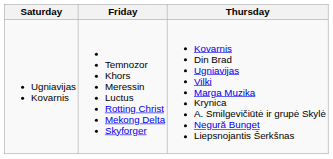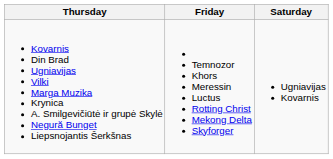columns swapped: (248, 12) <-> (41, 12)
